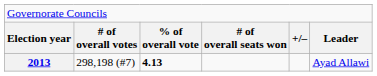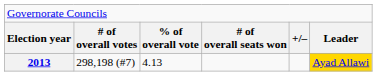(152, 62) bold -> (152, 62) normal
(341, 62) no background -> (341, 62) gold background
